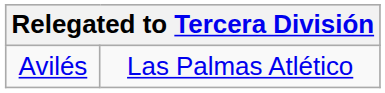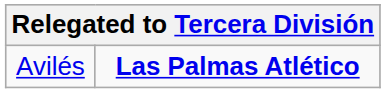(240, 66) normal -> (238, 66) bold
